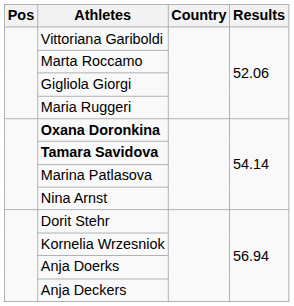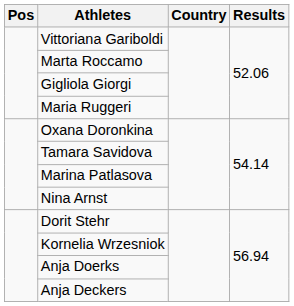(100, 130) bold -> (97, 130) normal
(100, 152) bold -> (96, 152) normal
